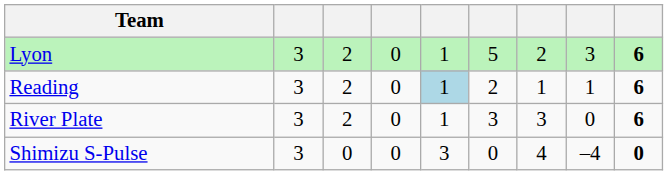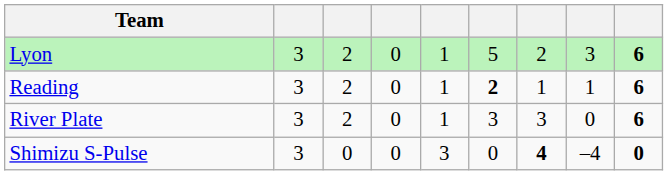(444, 86) lightblue background -> (444, 86) no background
(493, 86) normal -> (493, 86) bold
(541, 152) normal -> (541, 152) bold
